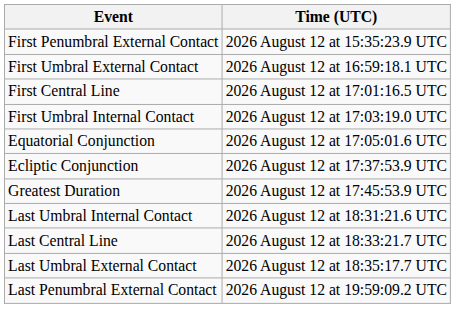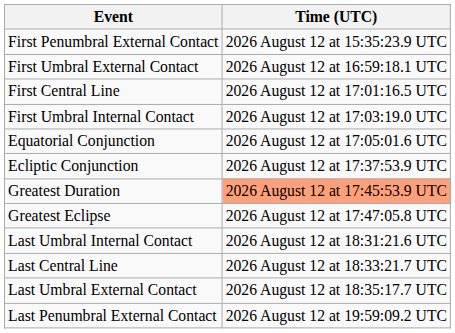(336, 191) no background -> (336, 191) lightsalmon background
+ row: (59, 215)
